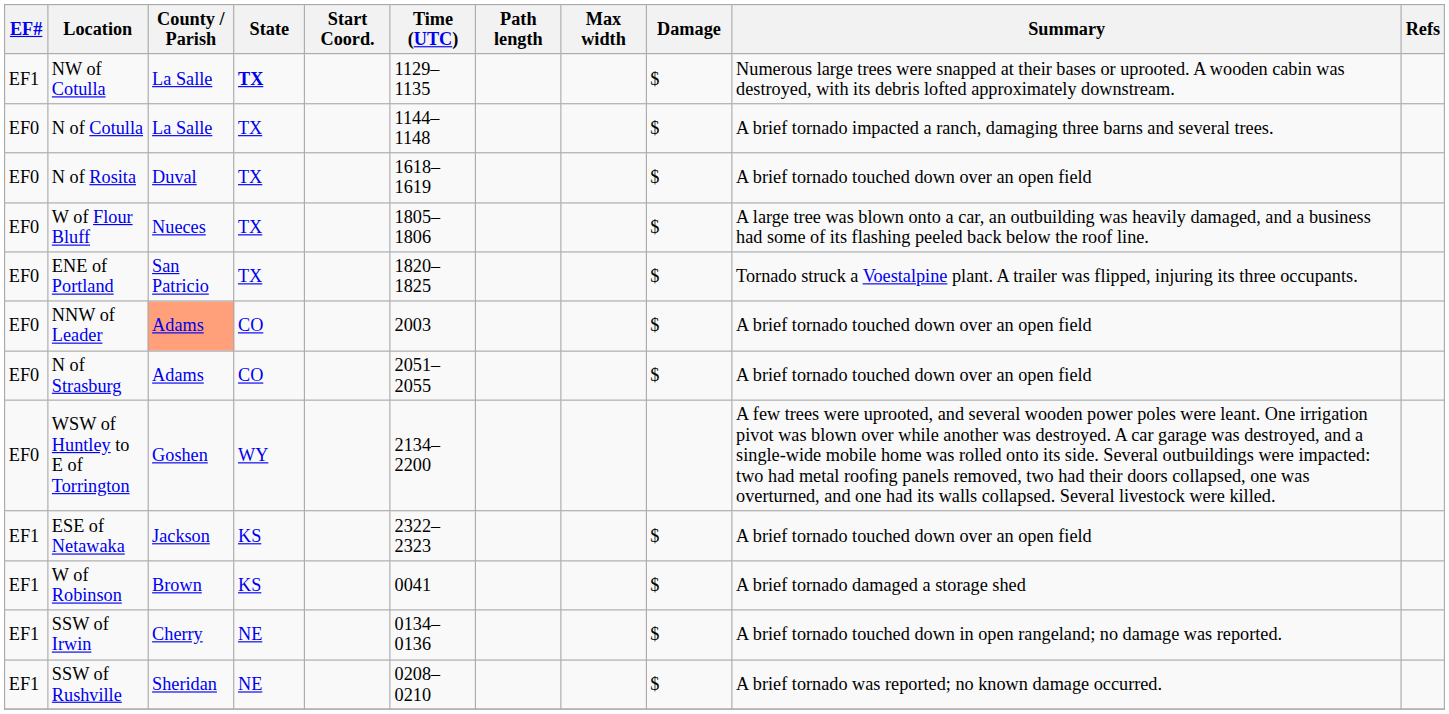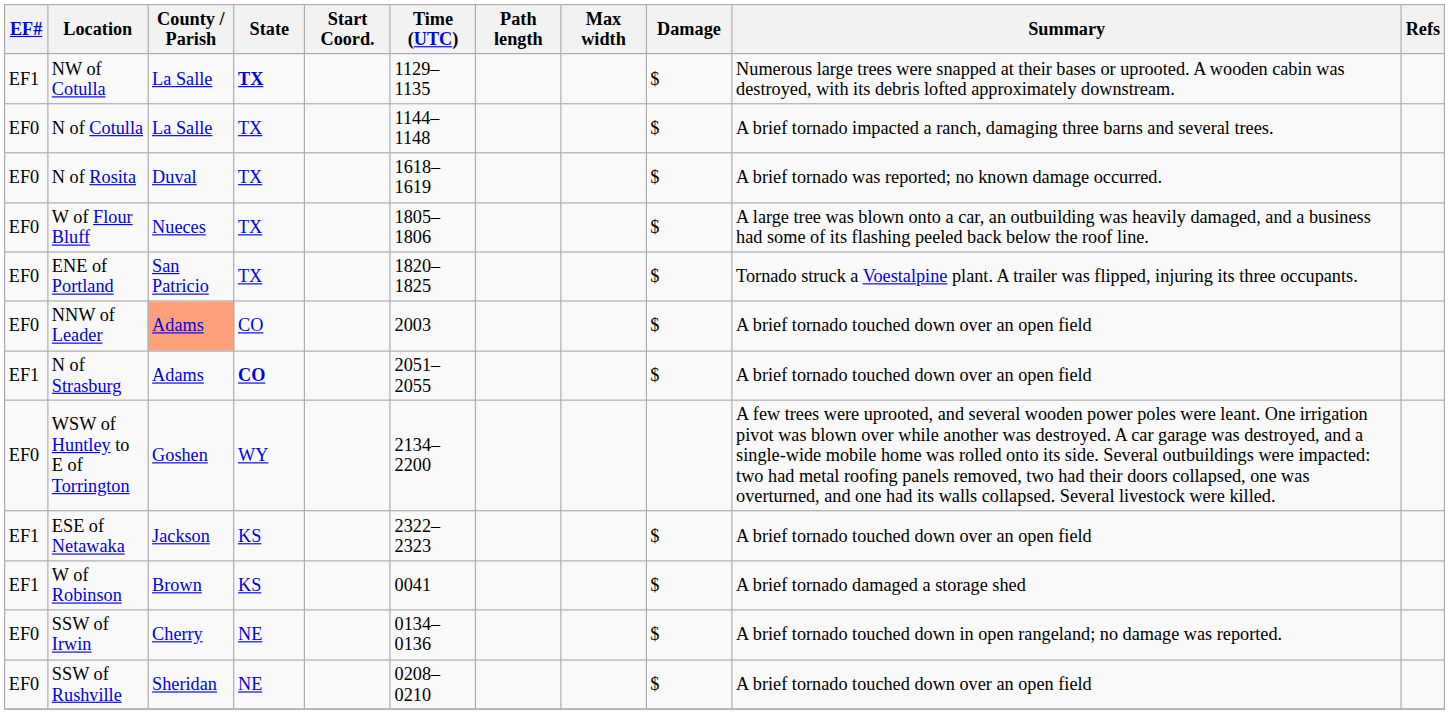(914, 177) A brief tornado touched down over an open field -> (949, 177) A brief tornado was reported; no known damage occurred.
(24, 375) EF0 -> (24, 375) EF1
(251, 375) normal -> (252, 375) bold
(24, 634) EF1 -> (24, 634) EF0
(24, 684) EF1 -> (24, 684) EF0
(949, 684) A brief tornado was reported; no known damage occurred. -> (914, 684) A brief tornado touched down over an open field
